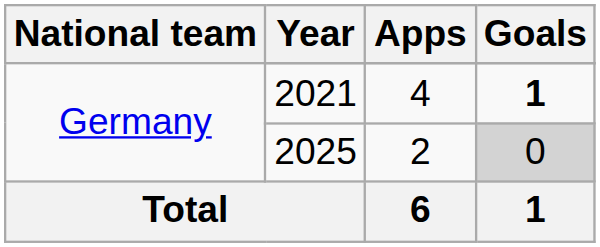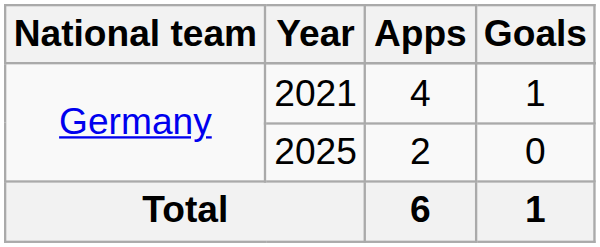(535, 92) bold -> (535, 92) normal
(535, 151) lightgrey background -> (535, 151) no background
